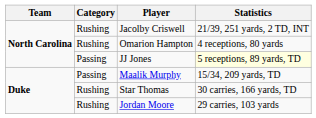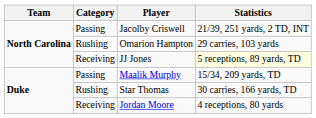(93, 28) Rushing -> (90, 28) Passing
(240, 43) 4 receptions, 80 yards -> (238, 43) 29 carries, 103 yards
(91, 59) Passing -> (95, 59) Receiving
(93, 105) Rushing -> (95, 105) Receiving
(238, 105) 29 carries, 103 yards -> (240, 105) 4 receptions, 80 yards
